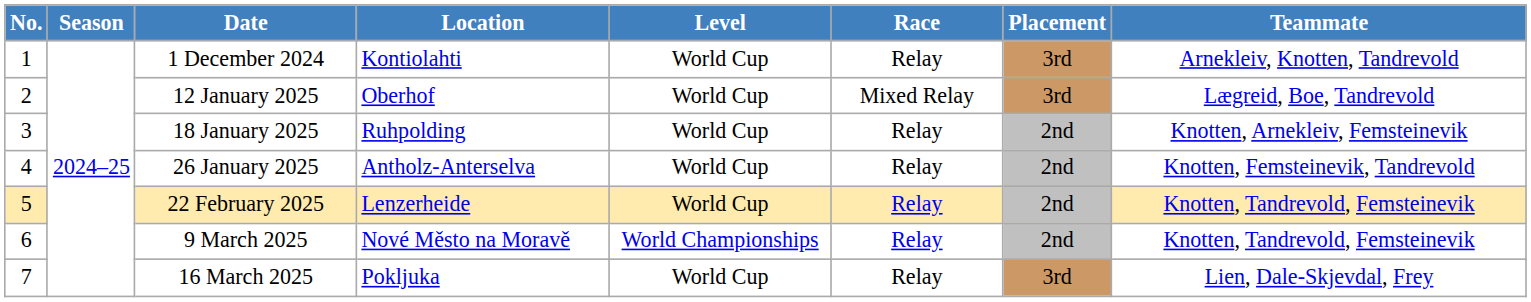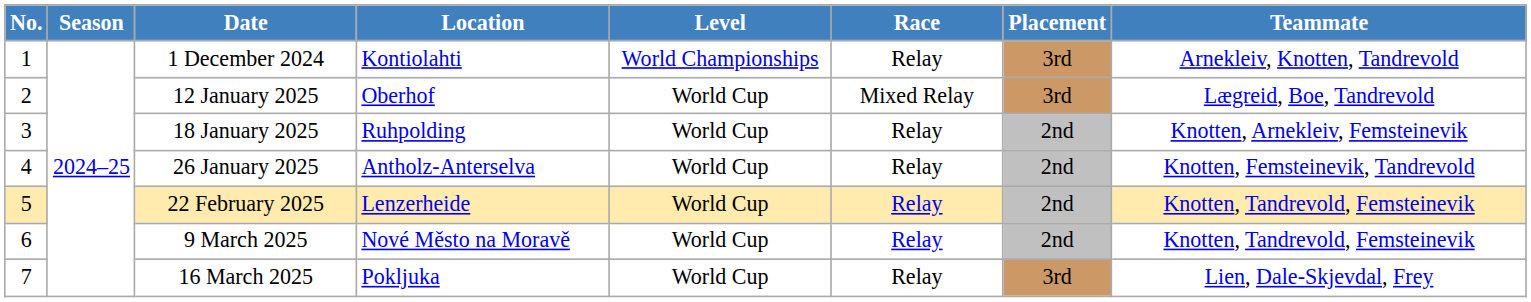(720, 58) World Cup -> (720, 58) World Championships
(720, 240) World Championships -> (720, 240) World Cup
